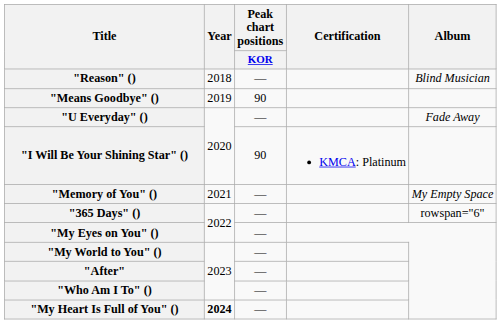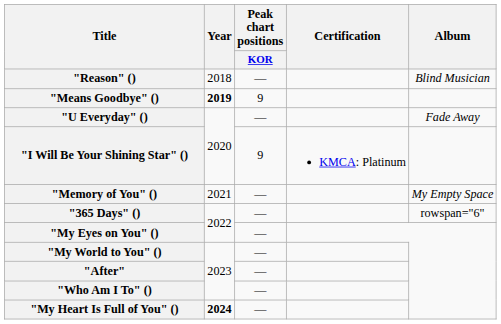(220, 98) normal -> (220, 98) bold
(260, 98) 90 -> (260, 98) 9
(260, 155) 90 -> (260, 155) 9
